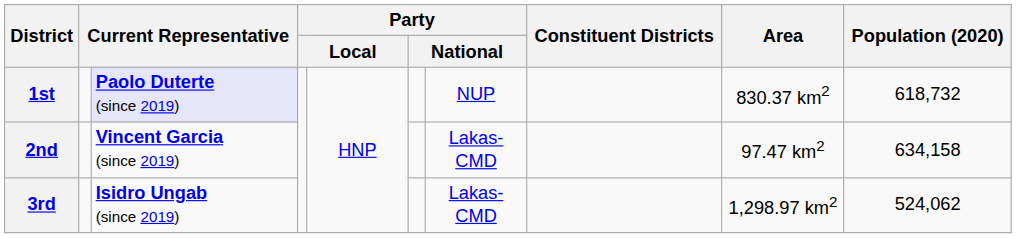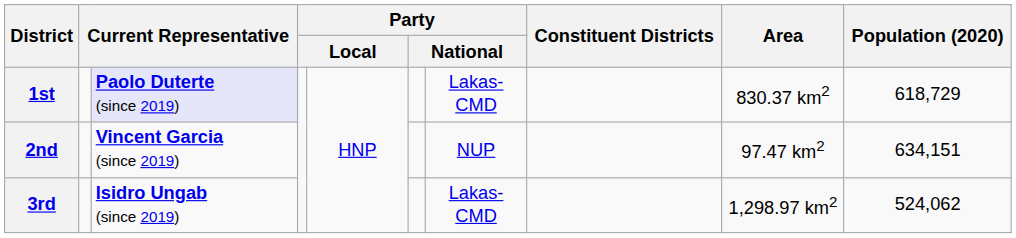(476, 94) NUP -> (476, 94) Lakas-CMD
(928, 94) 618,732 -> (928, 94) 618,729
(476, 149) Lakas-CMD -> (476, 149) NUP
(928, 149) 634,158 -> (928, 149) 634,151
